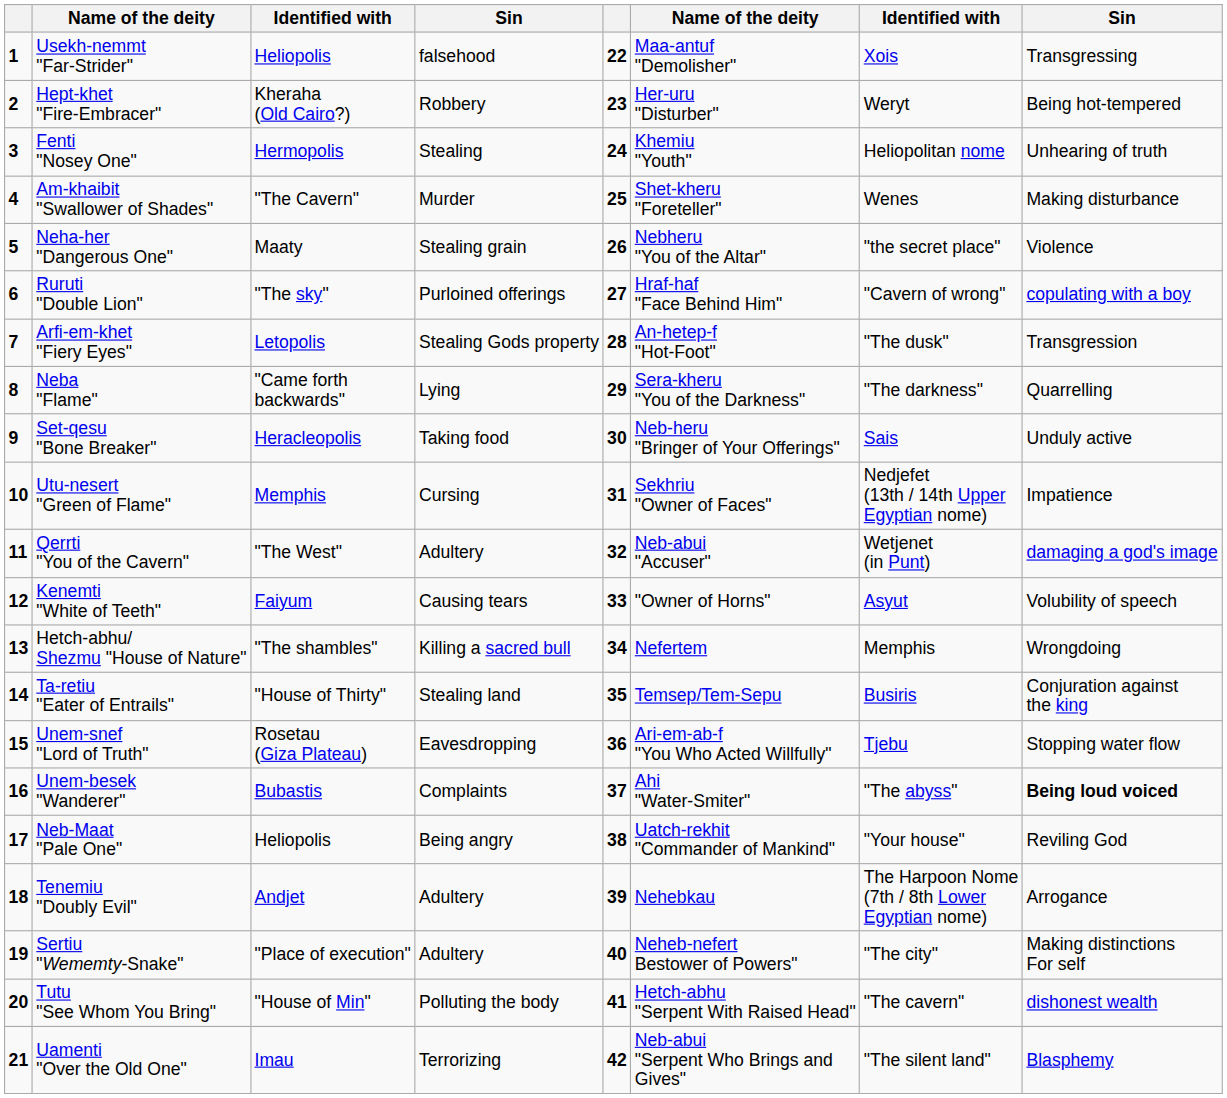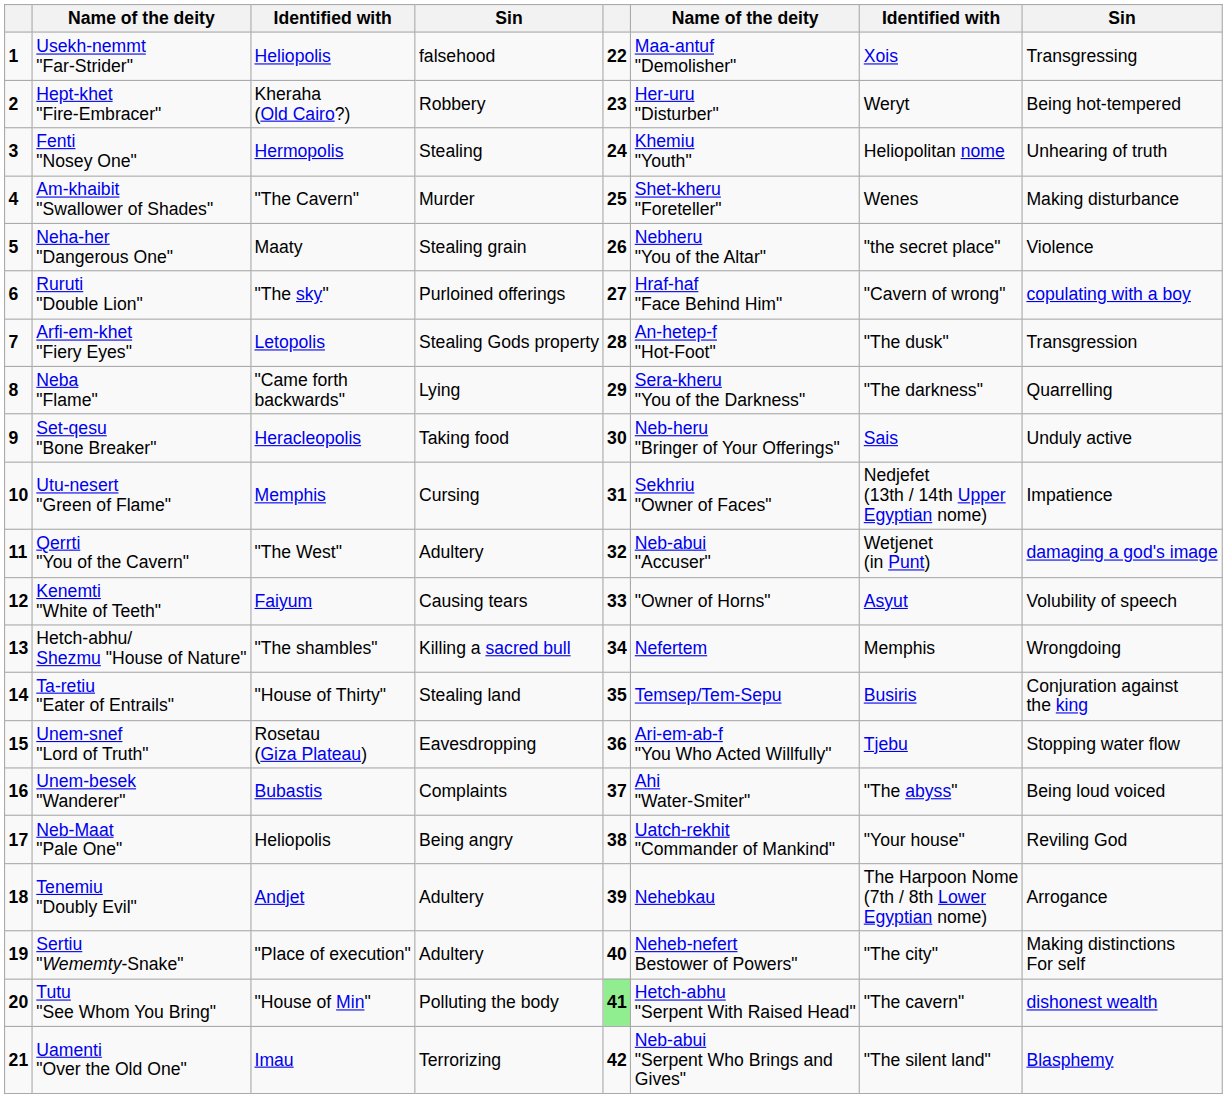(1102, 791) bold -> (1096, 791) normal
(617, 1002) no background -> (617, 1002) lightgreen background
